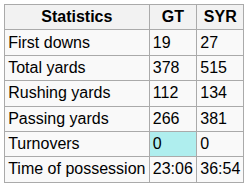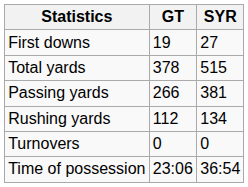rows swapped: (59, 93) <-> (58, 118)
(157, 144) paleturquoise background -> (157, 144) no background
